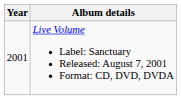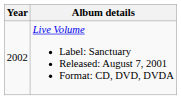(17, 58) 2001 -> (17, 58) 2002
